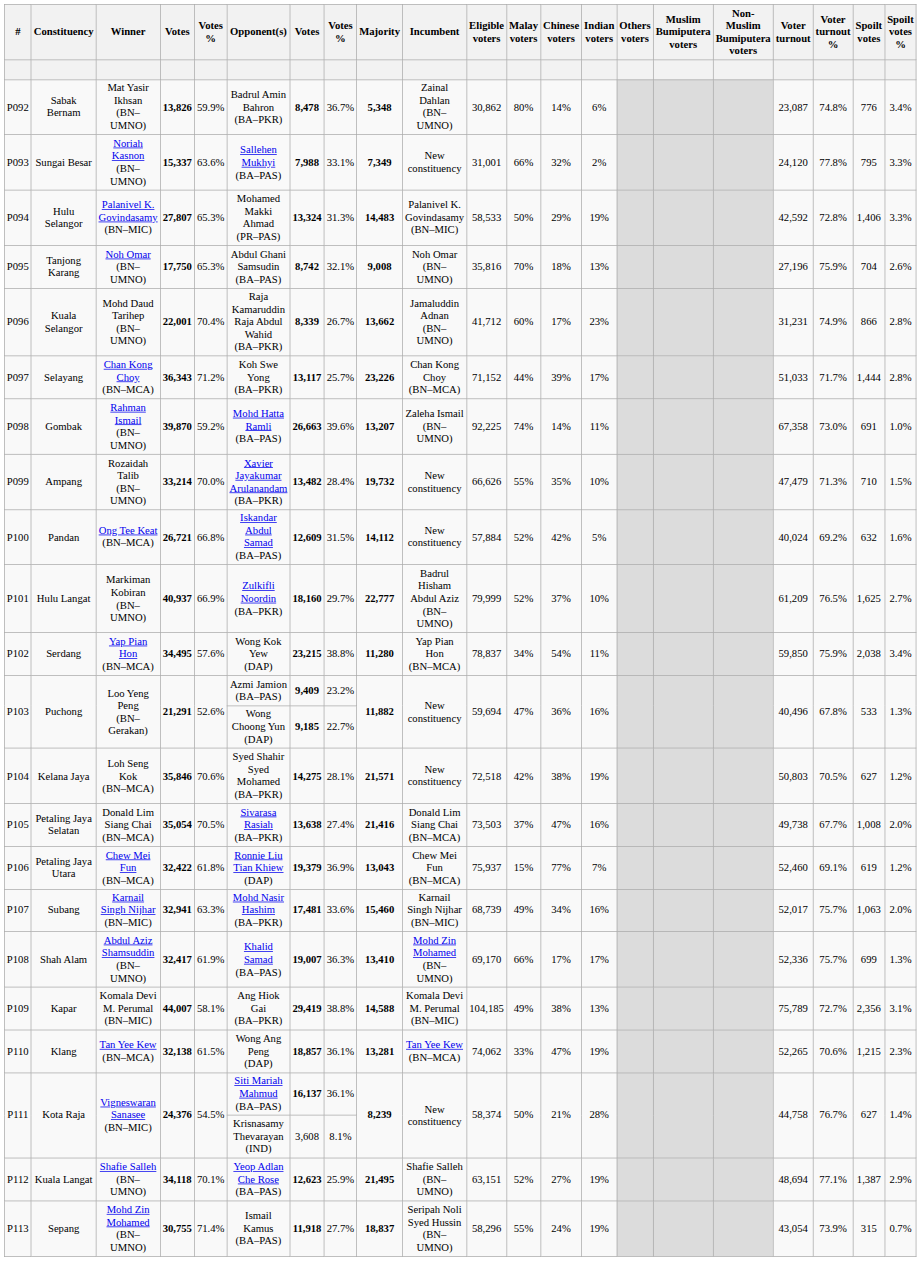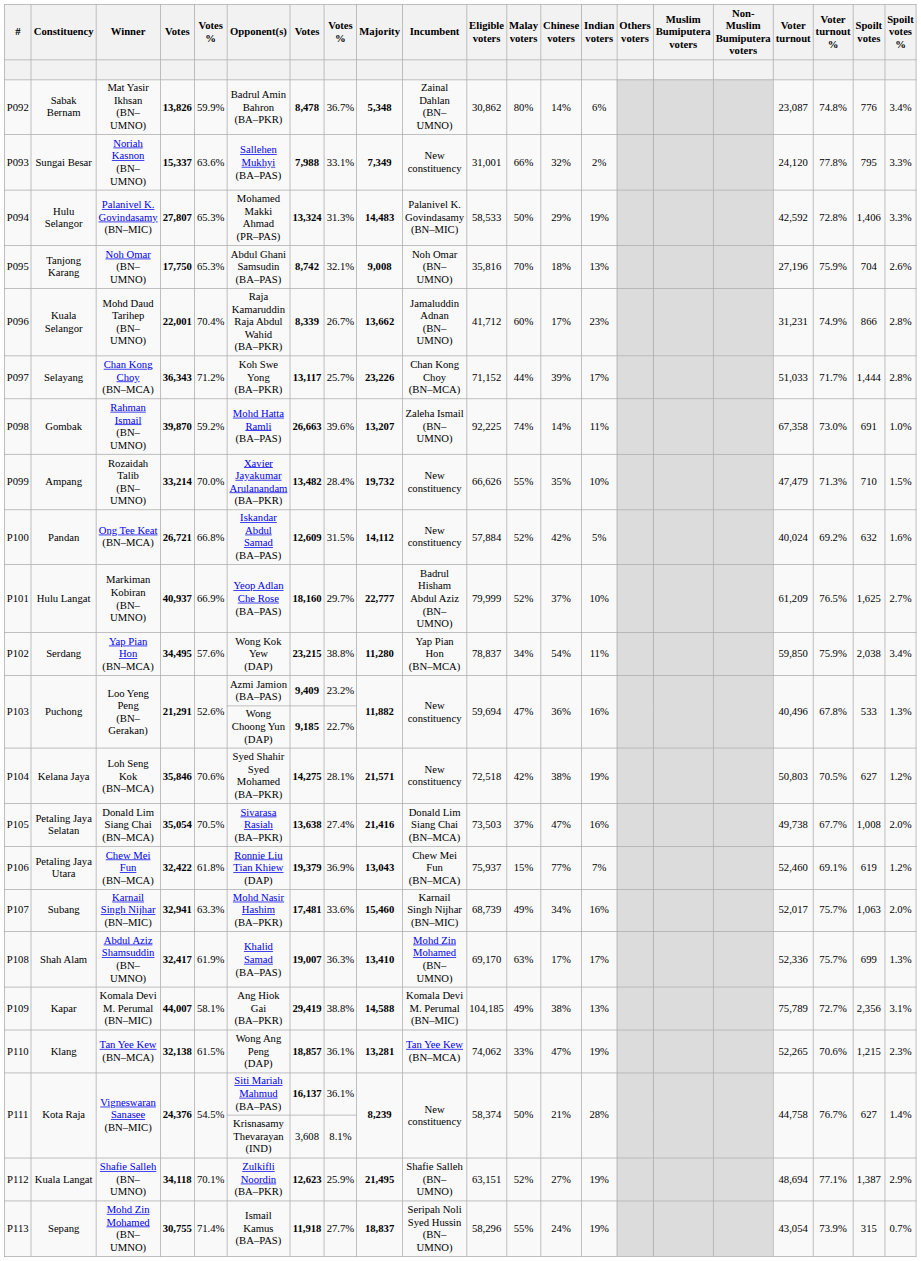(258, 599) Zulkifli Noordin (BA–PKR) -> (258, 599) Yeop Adlan Che Rose (BA–PAS)
(524, 959) 66% -> (524, 959) 63%
(258, 1179) Yeop Adlan Che Rose (BA–PAS) -> (258, 1179) Zulkifli Noordin (BA–PKR)
